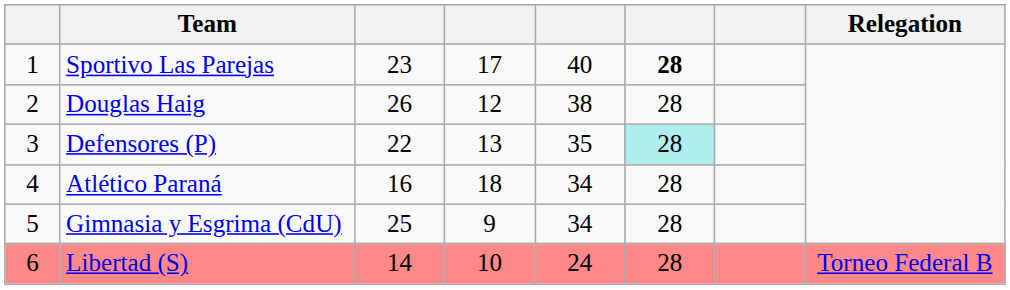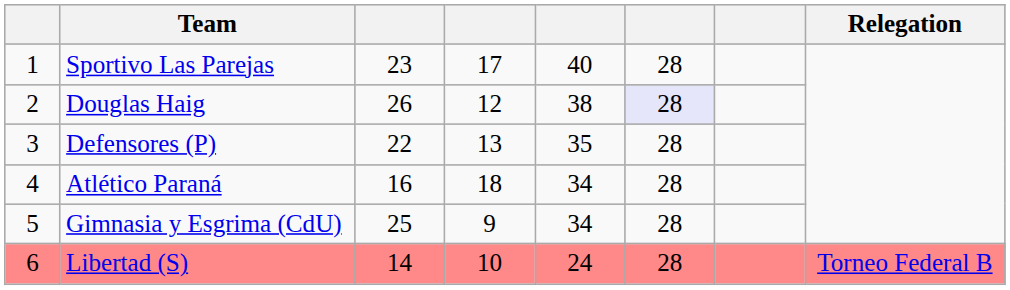(670, 64) bold -> (670, 64) normal
(670, 104) no background -> (670, 104) lavender background
(670, 143) paleturquoise background -> (670, 143) no background
